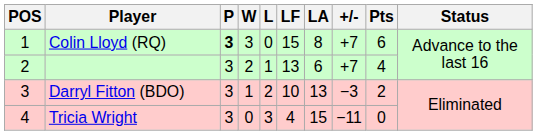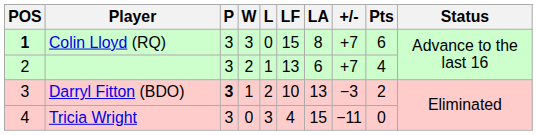(25, 42) normal -> (25, 42) bold
(229, 42) bold -> (229, 42) normal
(229, 92) normal -> (229, 92) bold
